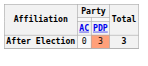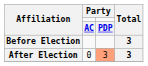+ row: (43, 42)
